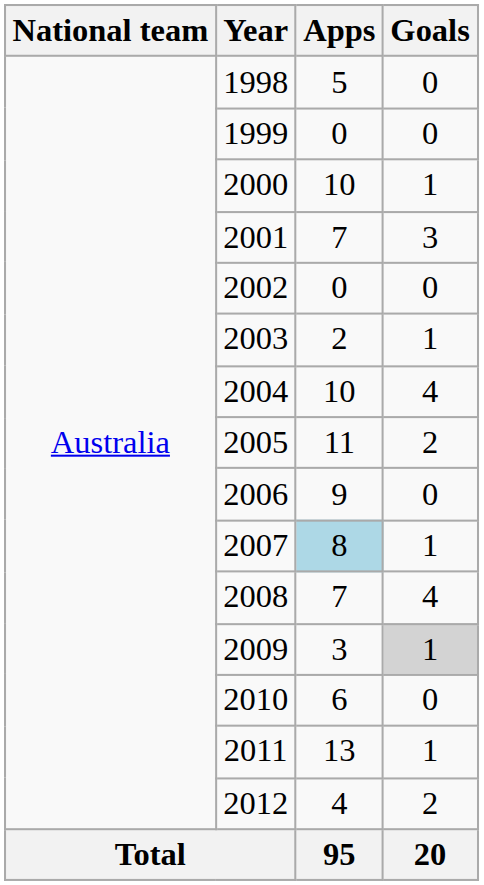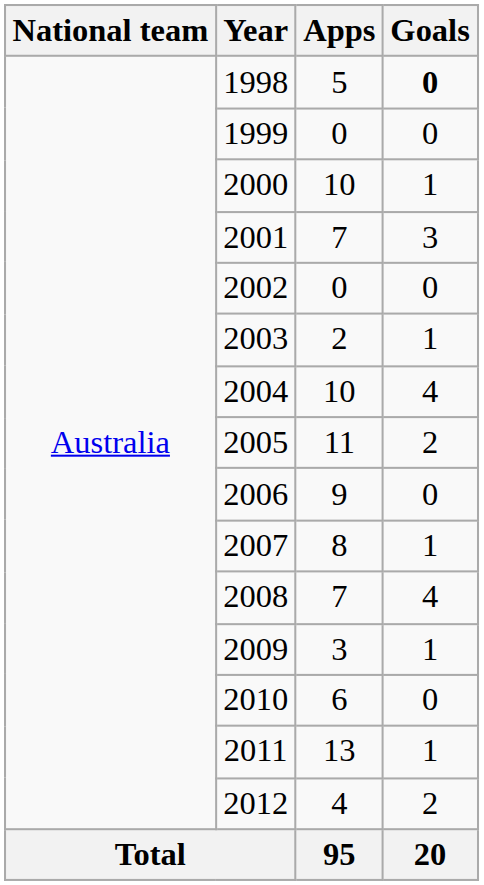(430, 81) normal -> (430, 81) bold
(339, 545) lightblue background -> (339, 545) no background
(430, 648) lightgrey background -> (430, 648) no background
